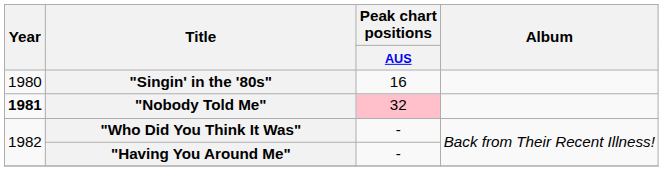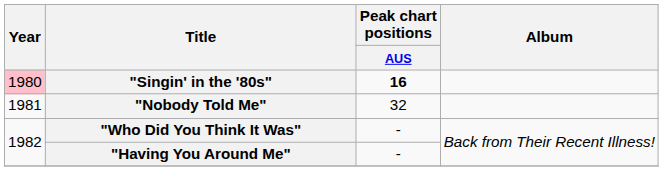(25, 81) no background -> (25, 81) pink background
(398, 81) normal -> (398, 81) bold
(25, 105) bold -> (25, 105) normal
(398, 105) pink background -> (398, 105) no background
